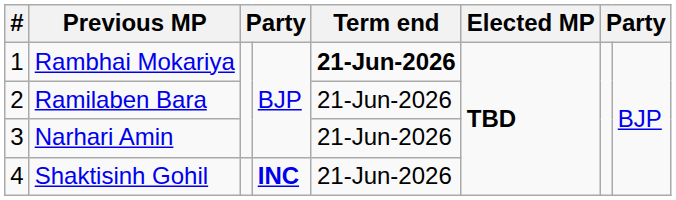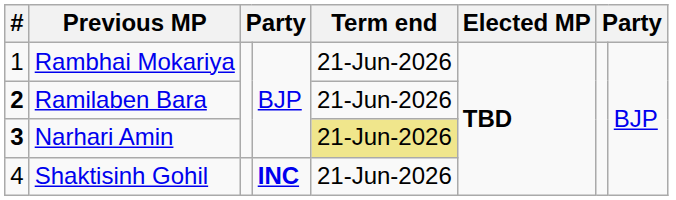(386, 61) bold -> (384, 61) normal
(17, 99) normal -> (17, 99) bold
(17, 137) normal -> (17, 137) bold
(384, 137) no background -> (384, 137) khaki background
